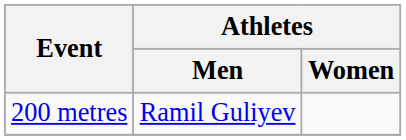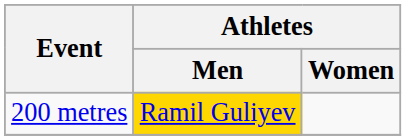(218, 113) no background -> (218, 113) gold background
